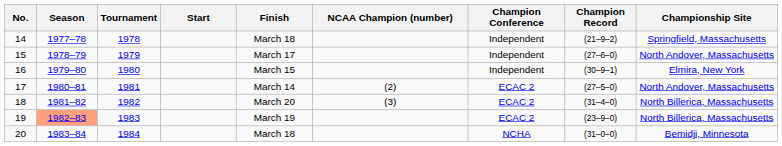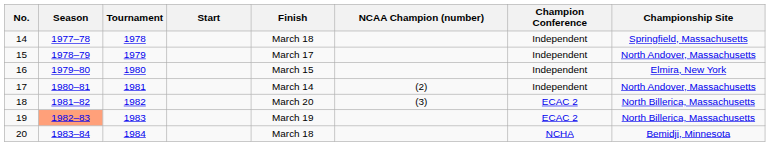- column: (601, 17)
(516, 86) ECAC 2 -> (560, 86) Independent
